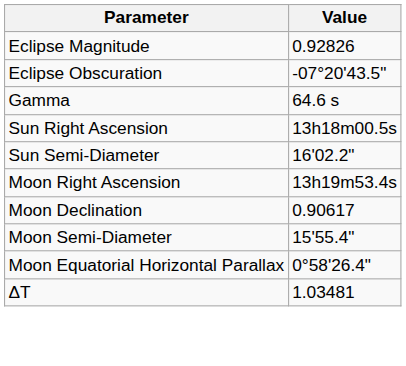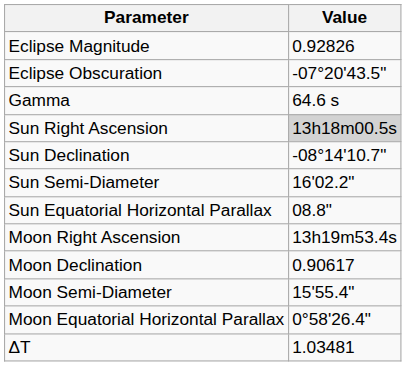(345, 127) no background -> (345, 127) lightgrey background
+ row: (69, 155)
+ row: (140, 210)
